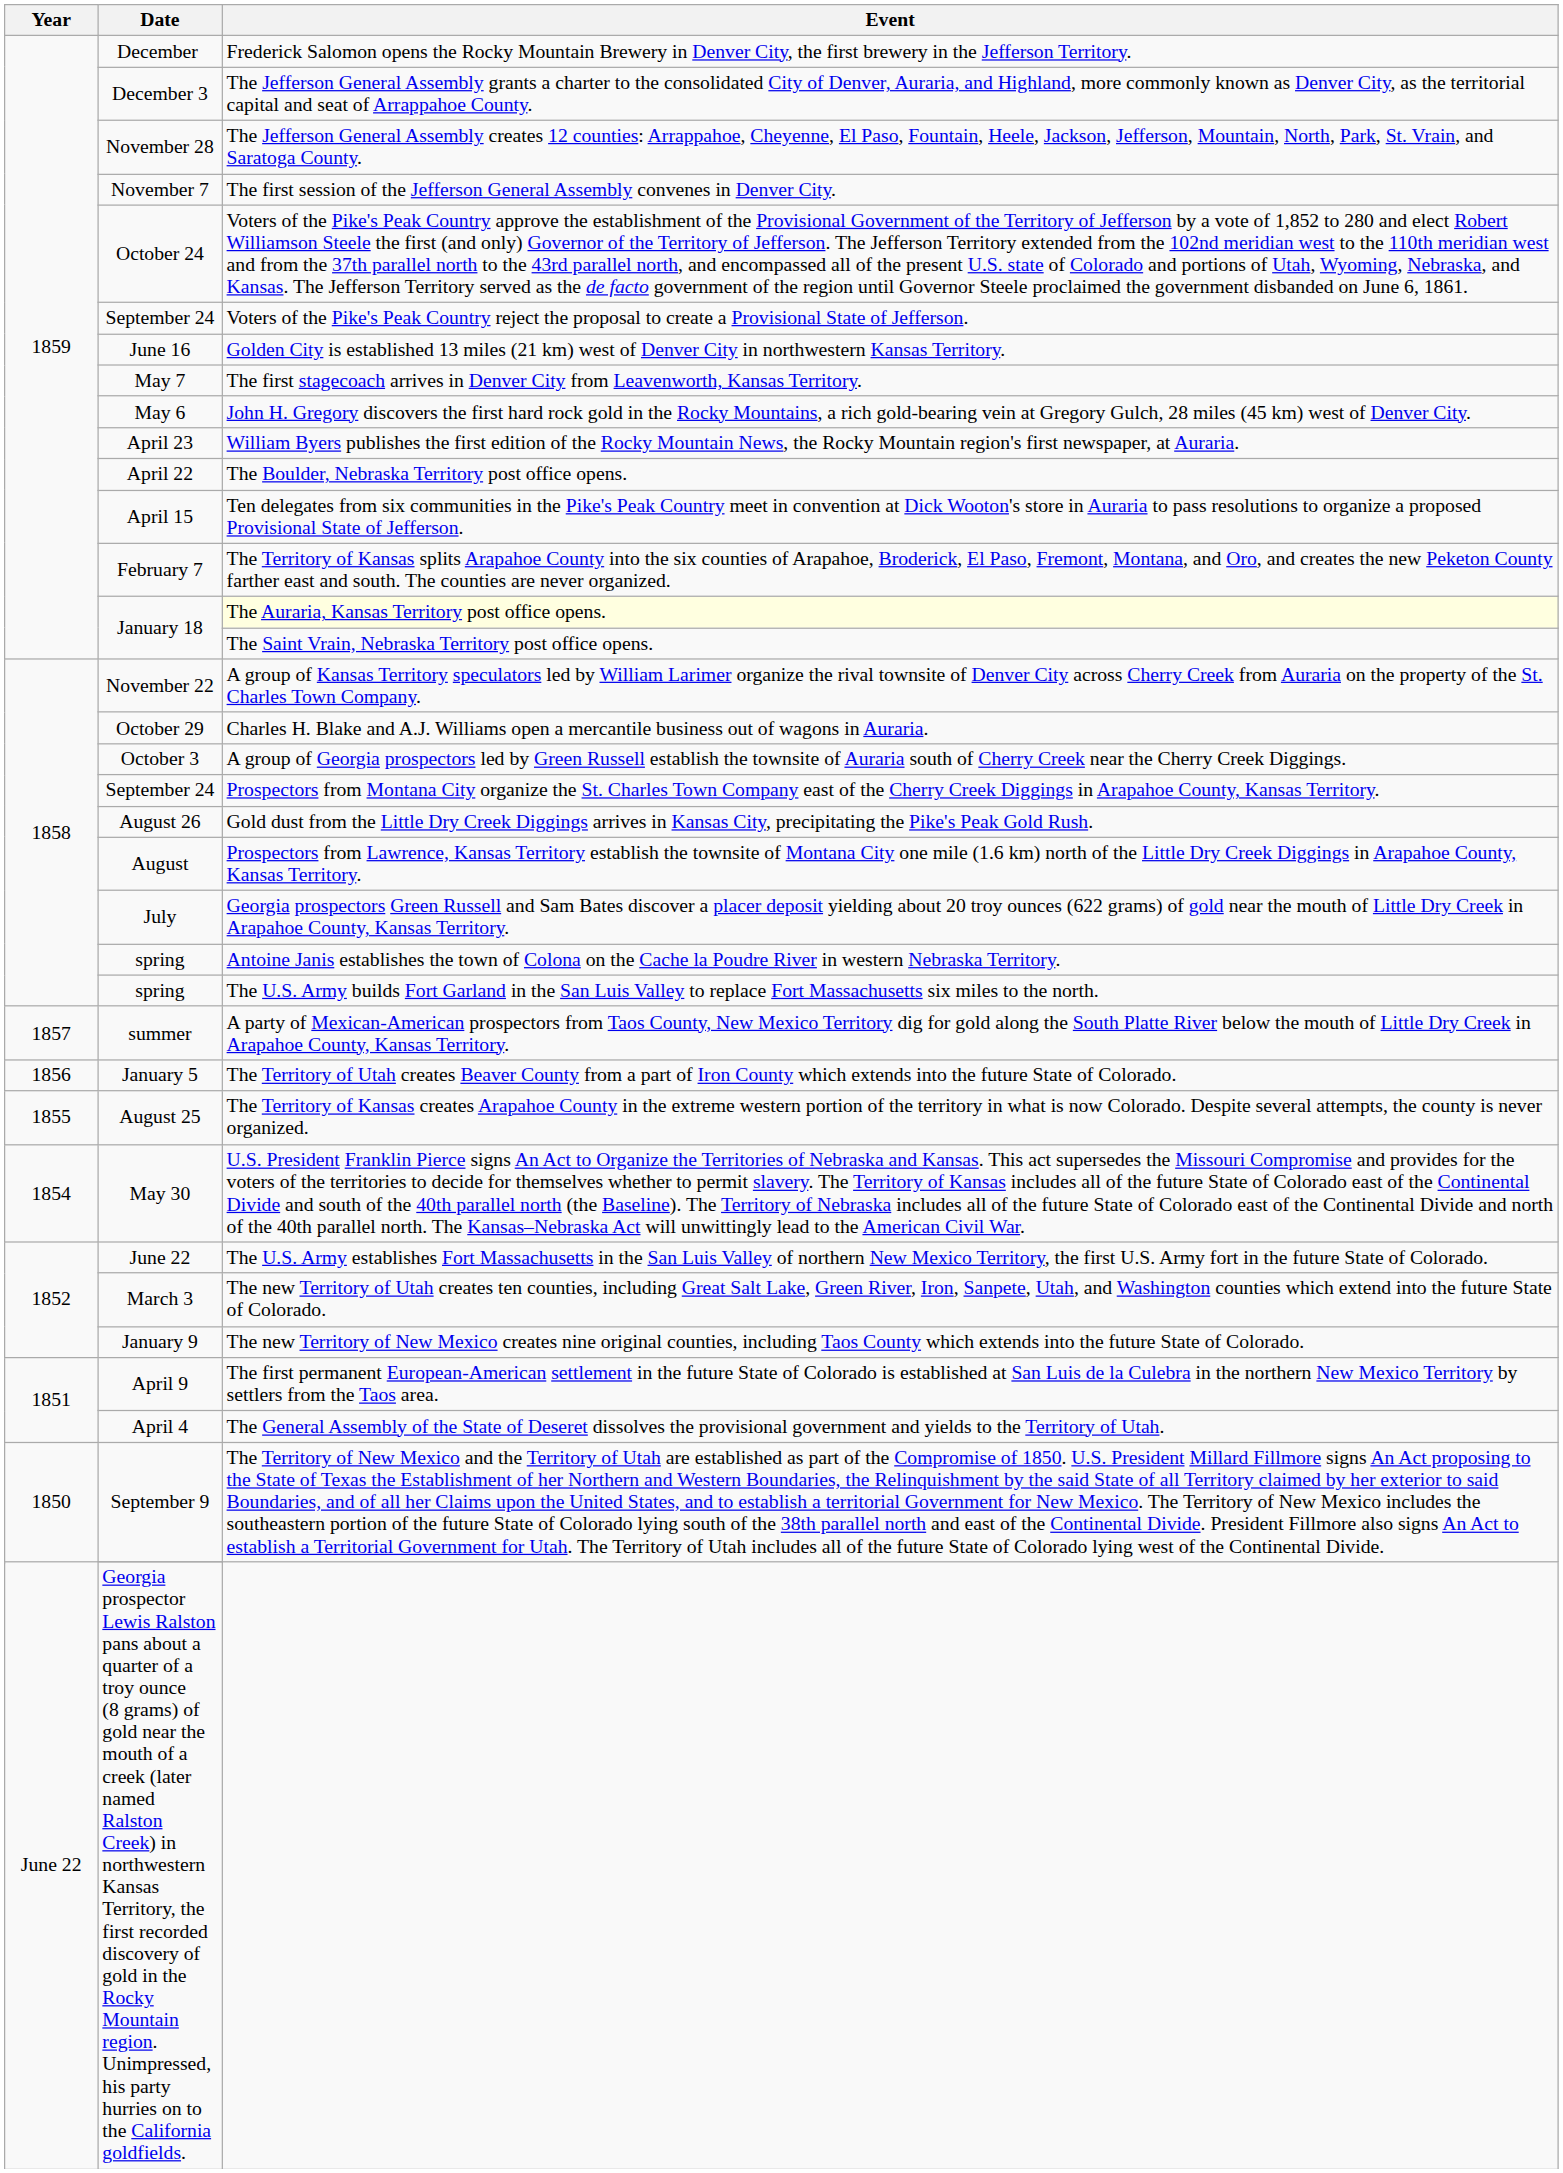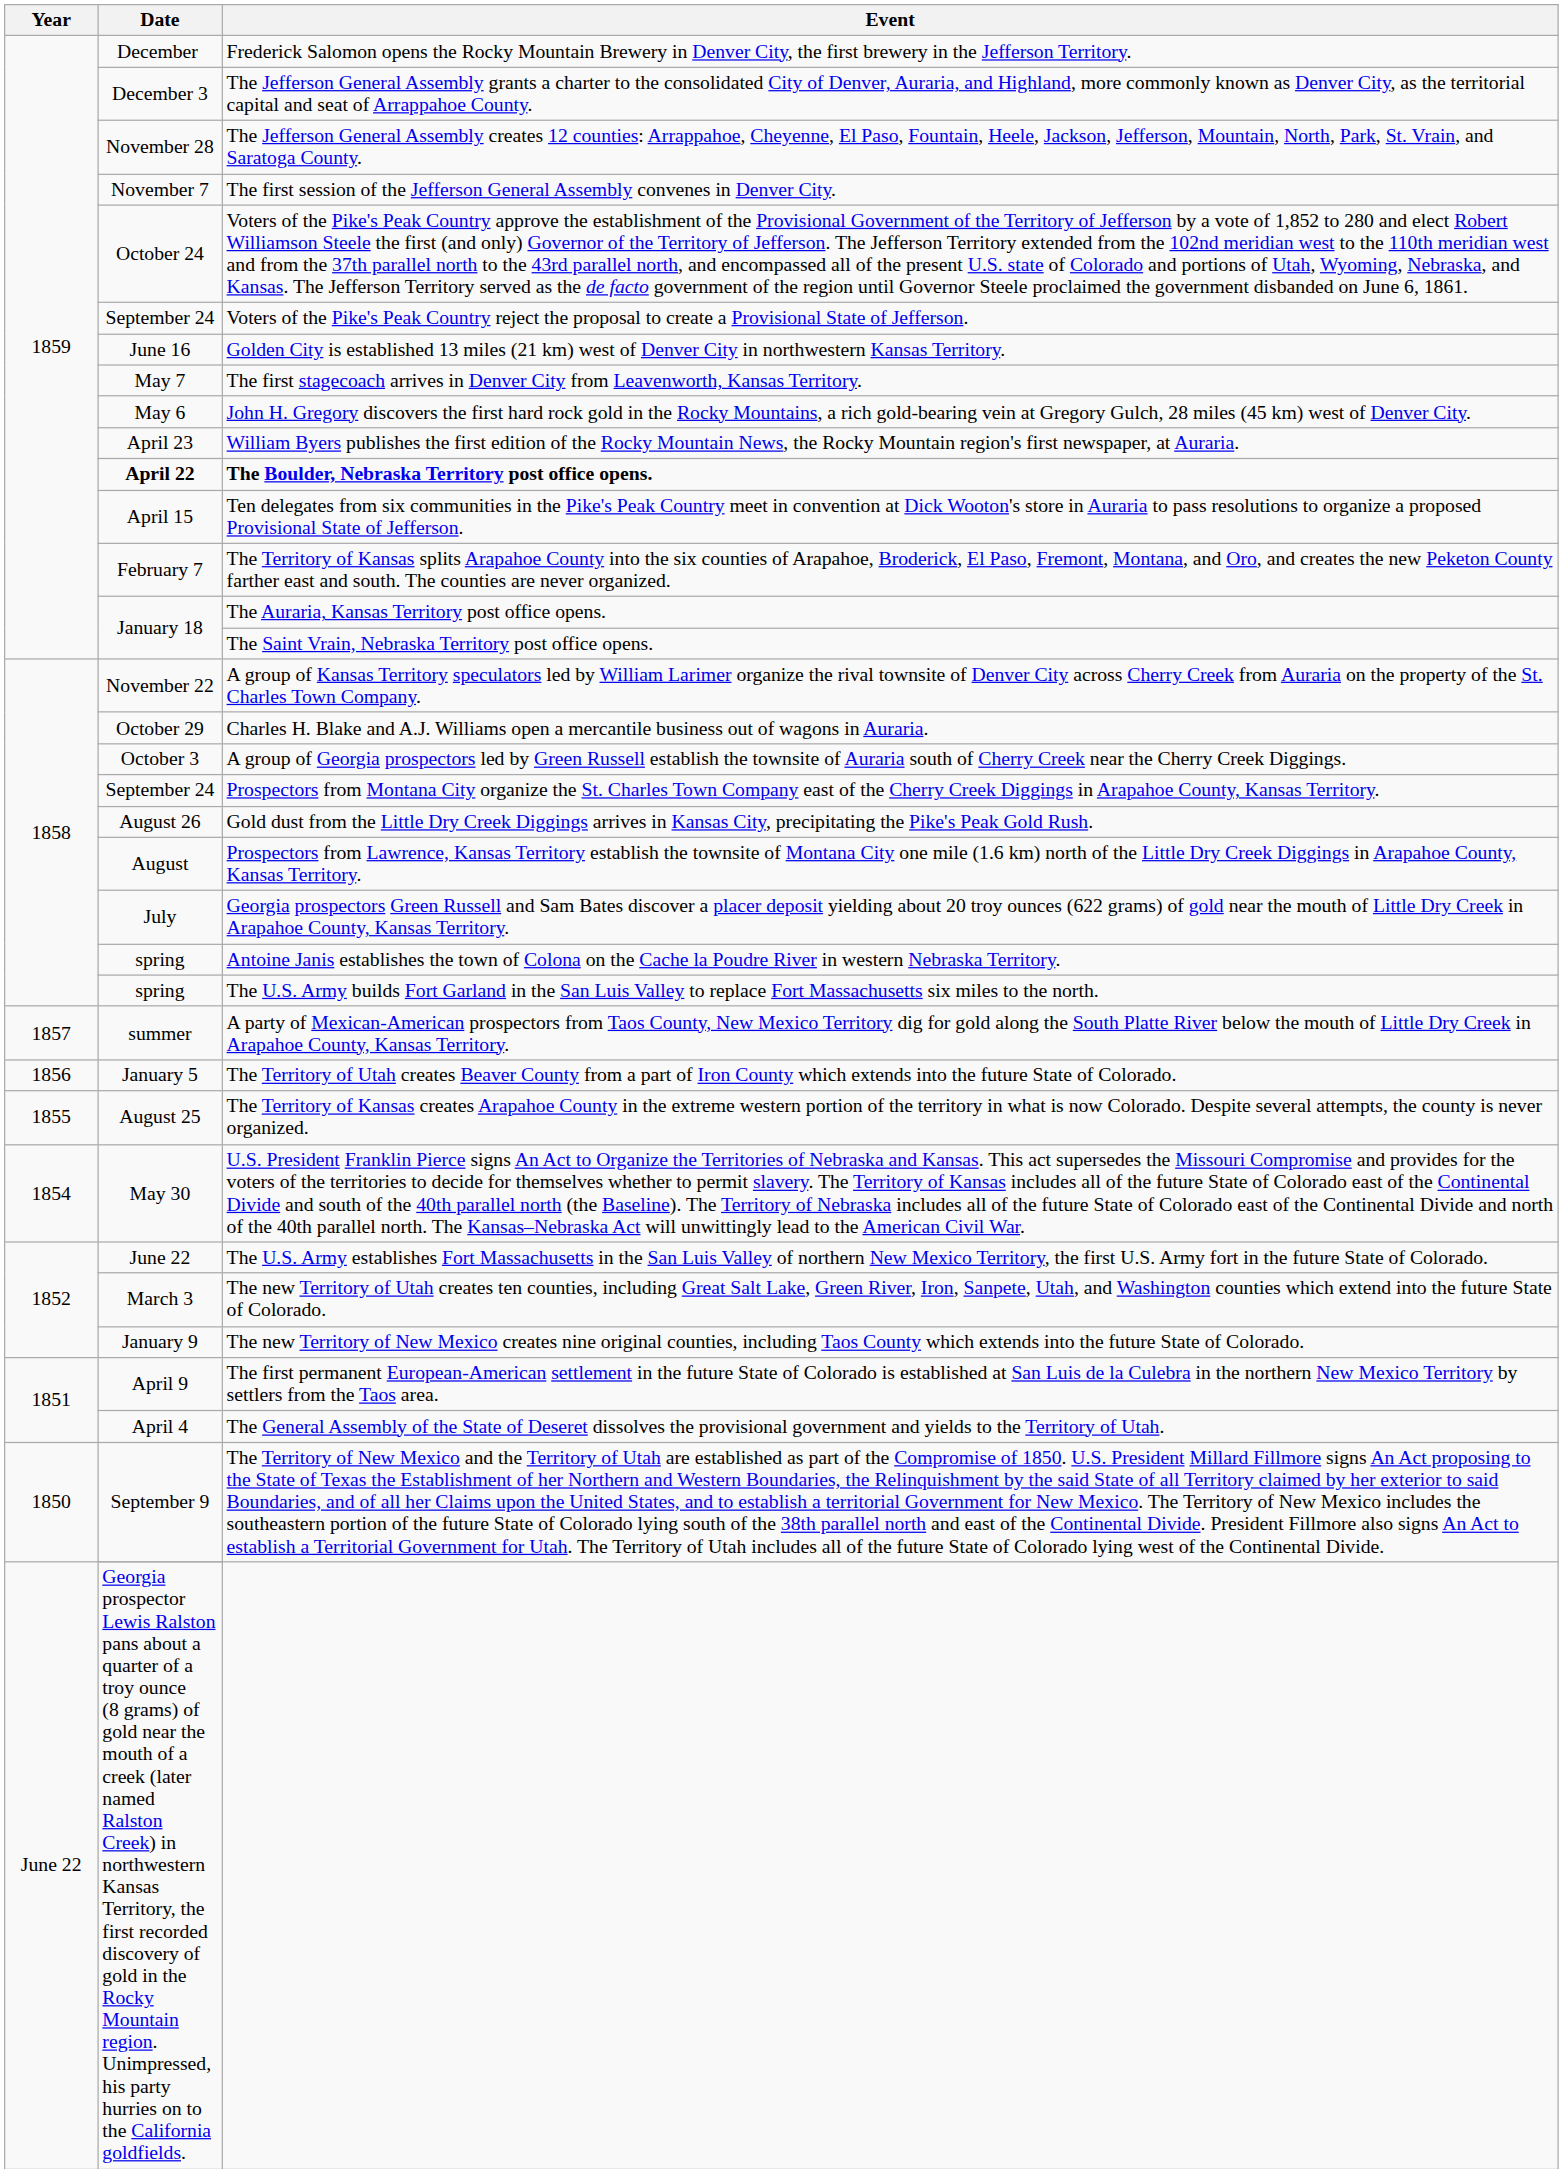(160, 474) normal -> (160, 474) bold
(427, 474) normal -> (439, 474) bold
(416, 612) lightyellow background -> (416, 612) no background
